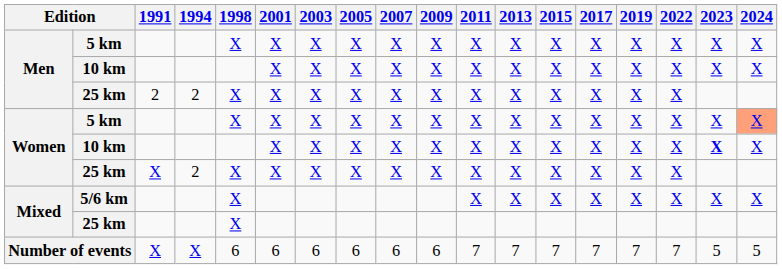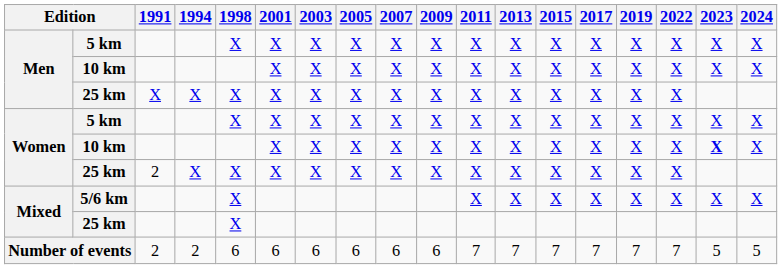(155, 95) 2 -> (155, 95) X
(195, 95) 2 -> (195, 95) X
(757, 120) lightsalmon background -> (757, 120) no background
(155, 172) X -> (155, 172) 2
(195, 172) 2 -> (195, 172) X
(155, 250) X -> (155, 250) 2
(195, 250) X -> (195, 250) 2
